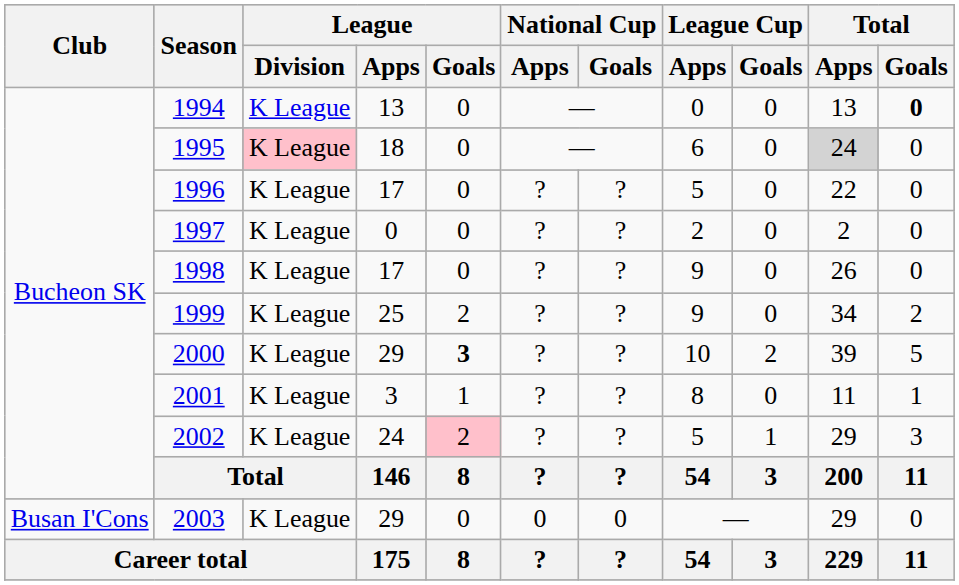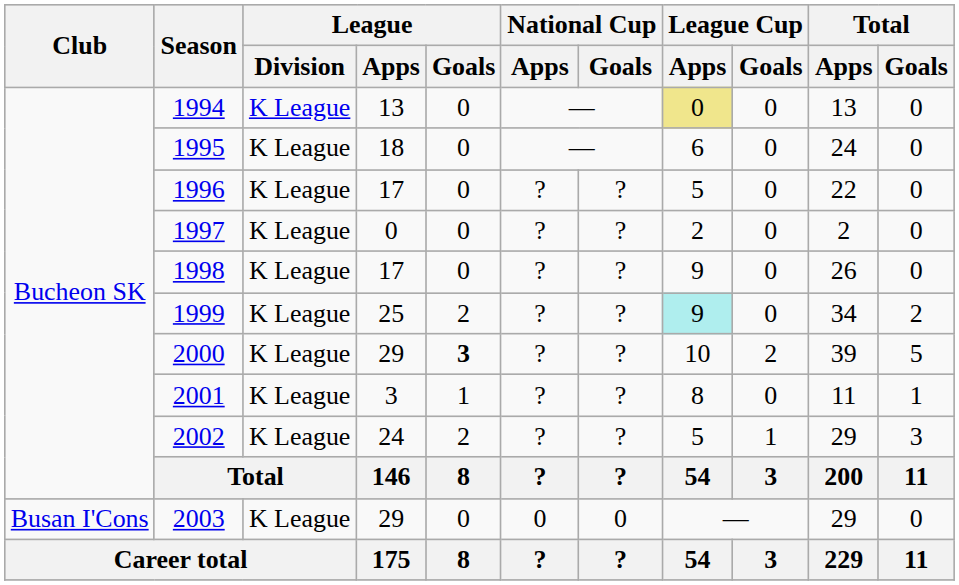(697, 107) no background -> (697, 107) khaki background
(916, 107) bold -> (916, 107) normal
(300, 148) pink background -> (300, 148) no background
(844, 148) lightgrey background -> (844, 148) no background
(697, 312) no background -> (697, 312) paleturquoise background
(464, 436) pink background -> (464, 436) no background
